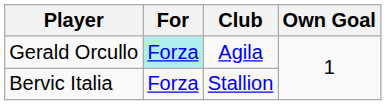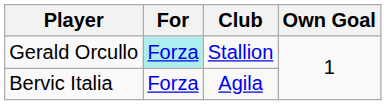(241, 52) Agila -> (241, 52) Stallion
(241, 83) Stallion -> (241, 83) Agila
